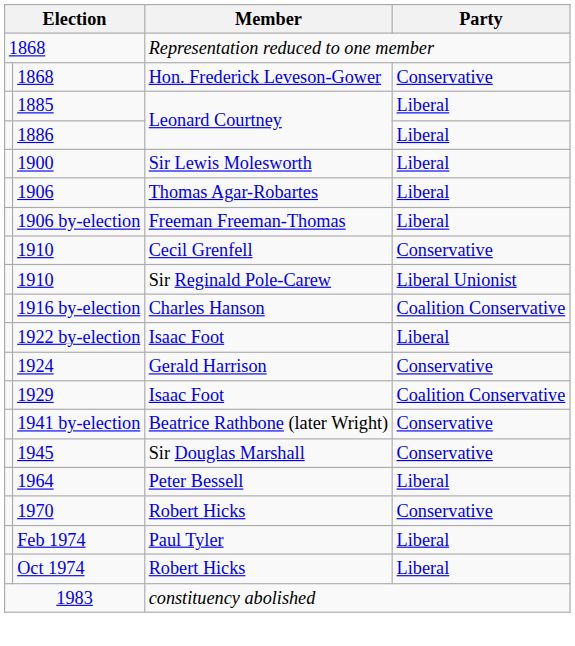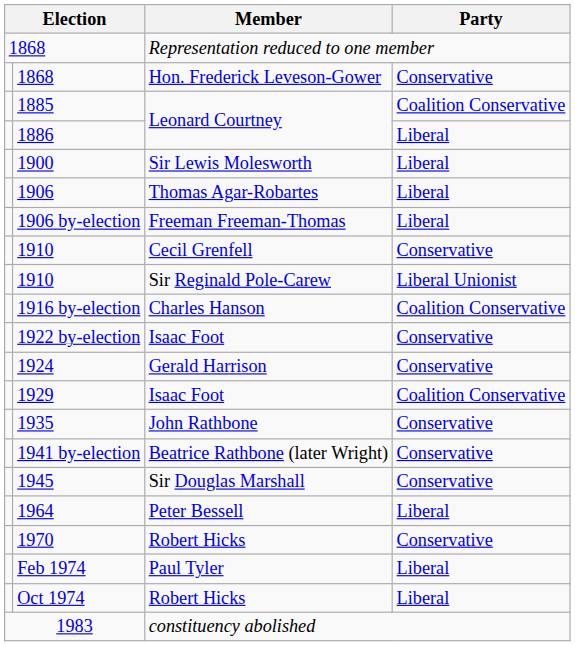(423, 105) Liberal -> (481, 105) Coalition Conservative
(423, 337) Liberal -> (445, 337) Conservative
+ row: (35, 423)
